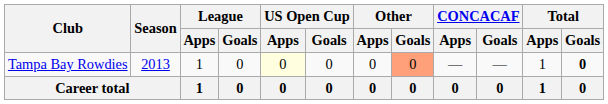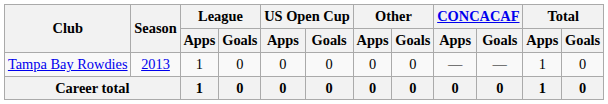(283, 64) lightyellow background -> (283, 64) no background
(413, 64) lightsalmon background -> (413, 64) no background
(583, 64) bold -> (583, 64) normal
